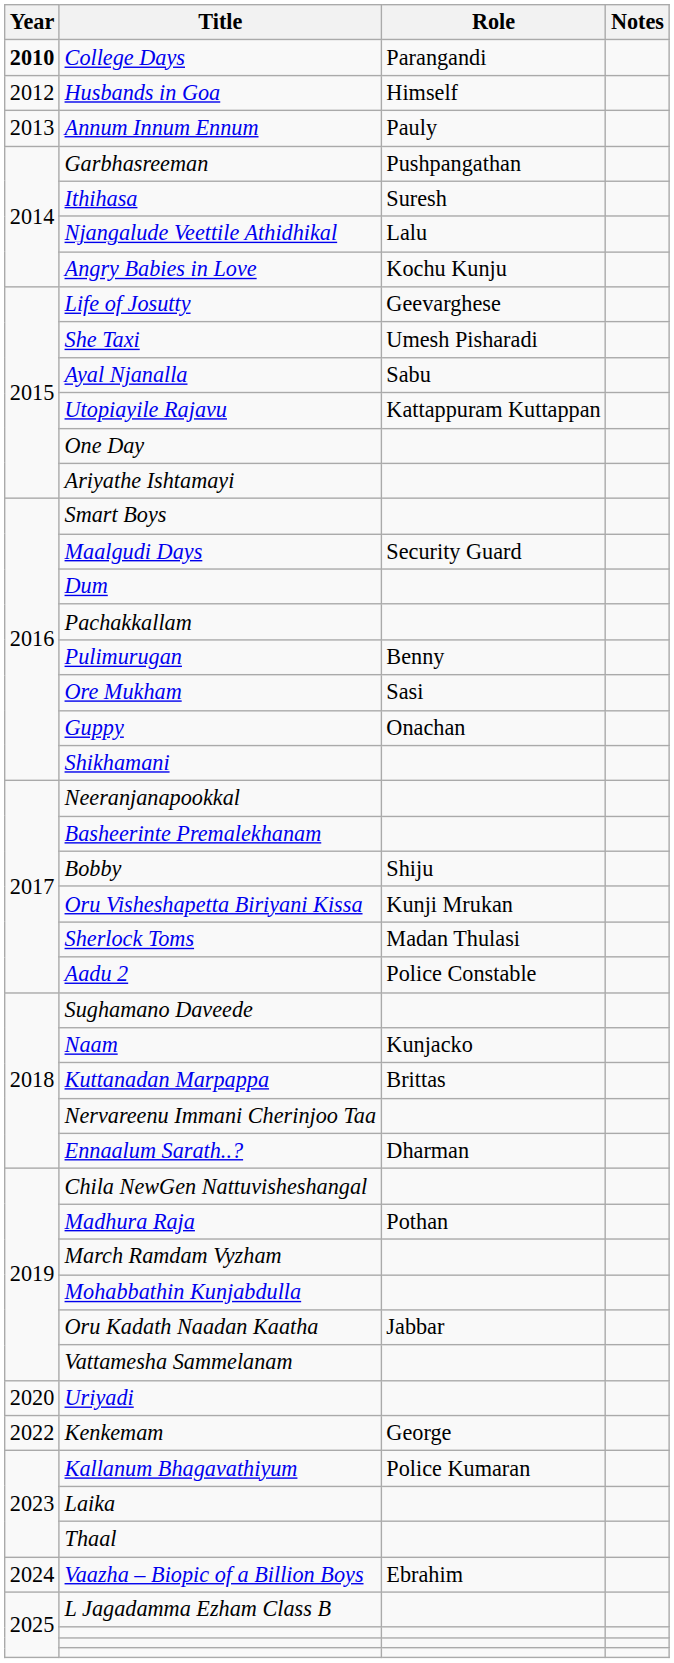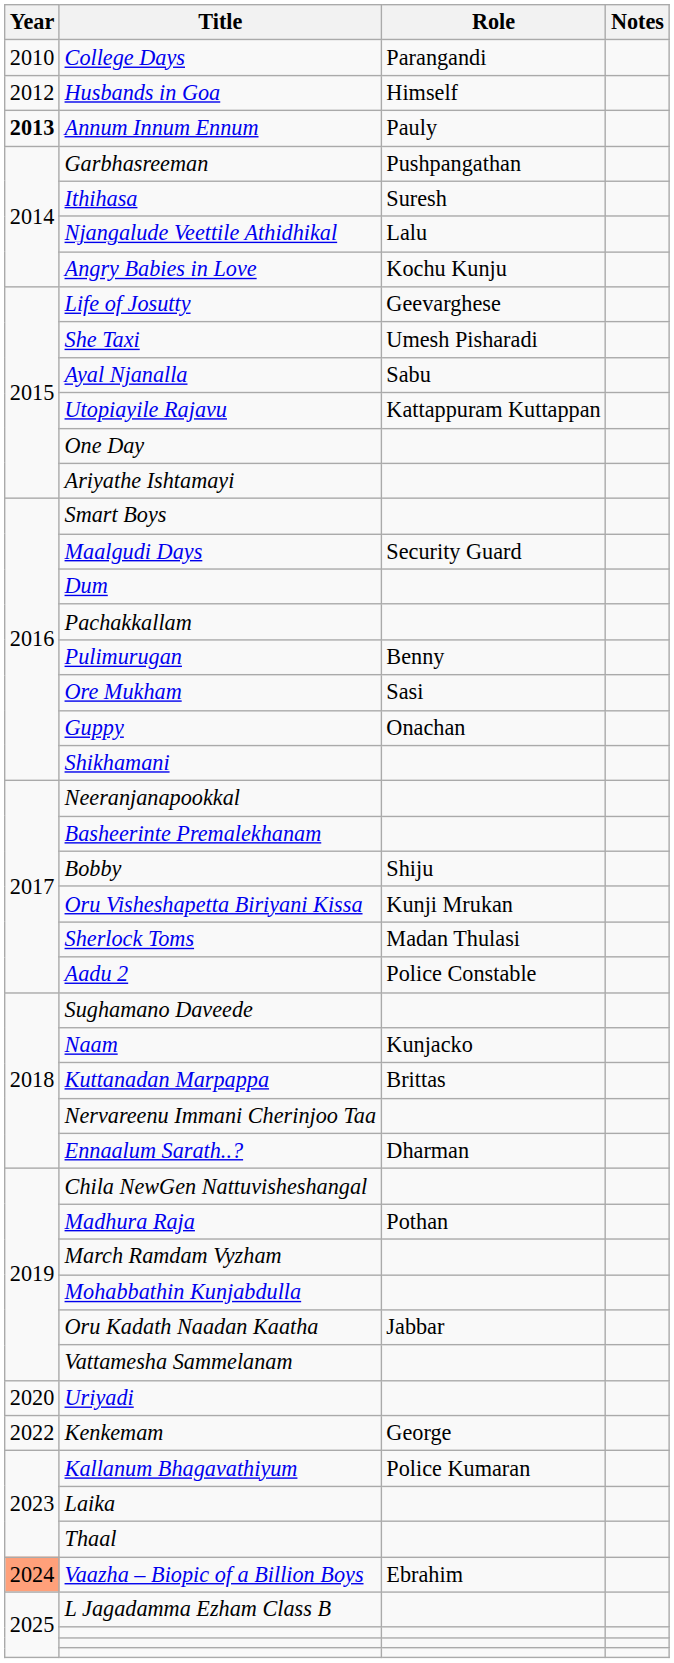(32, 57) bold -> (32, 57) normal
(32, 127) normal -> (32, 127) bold
(32, 1574) no background -> (32, 1574) lightsalmon background
